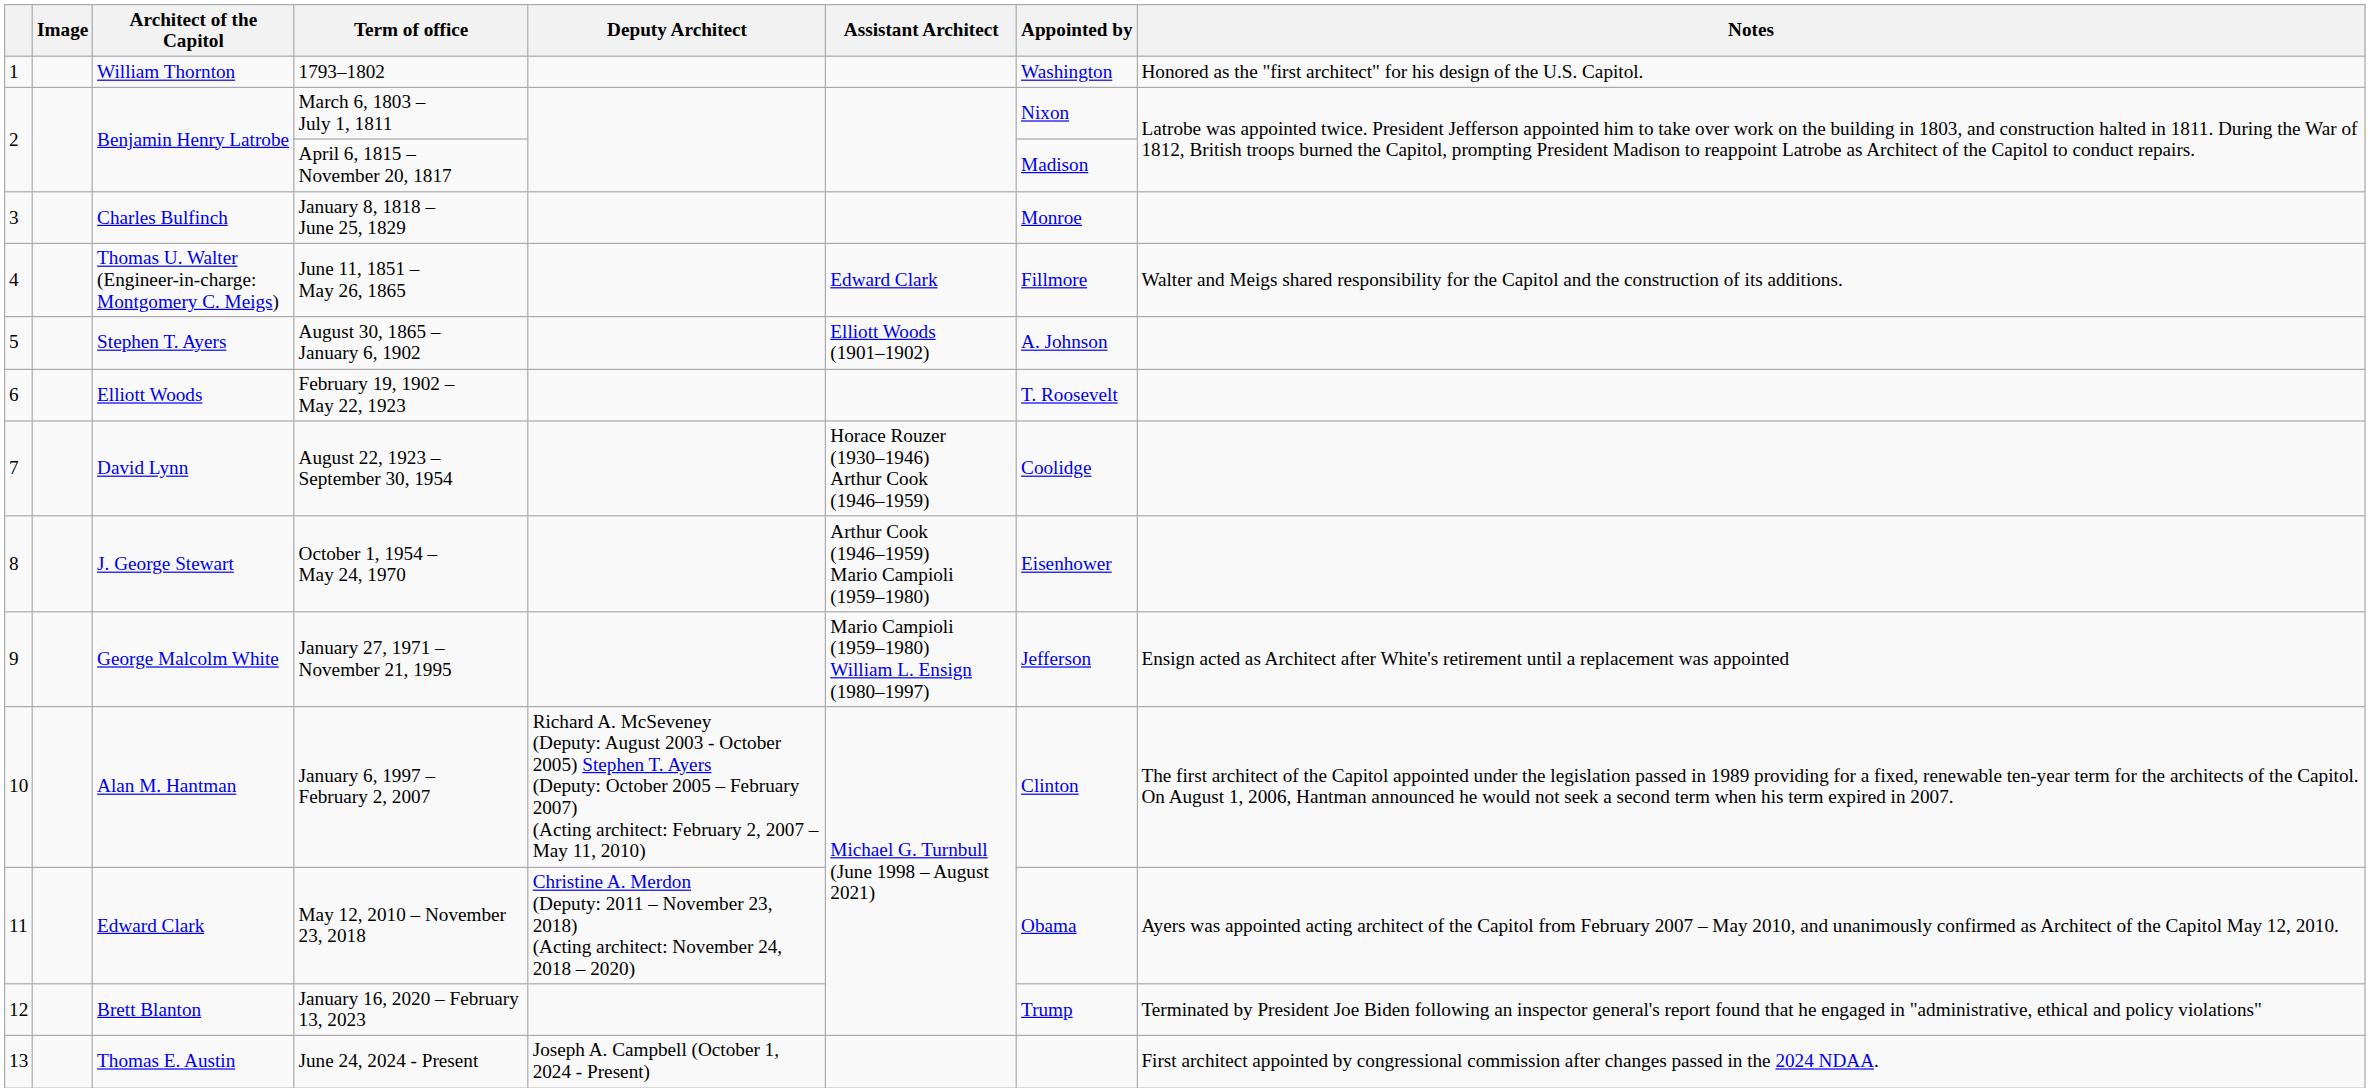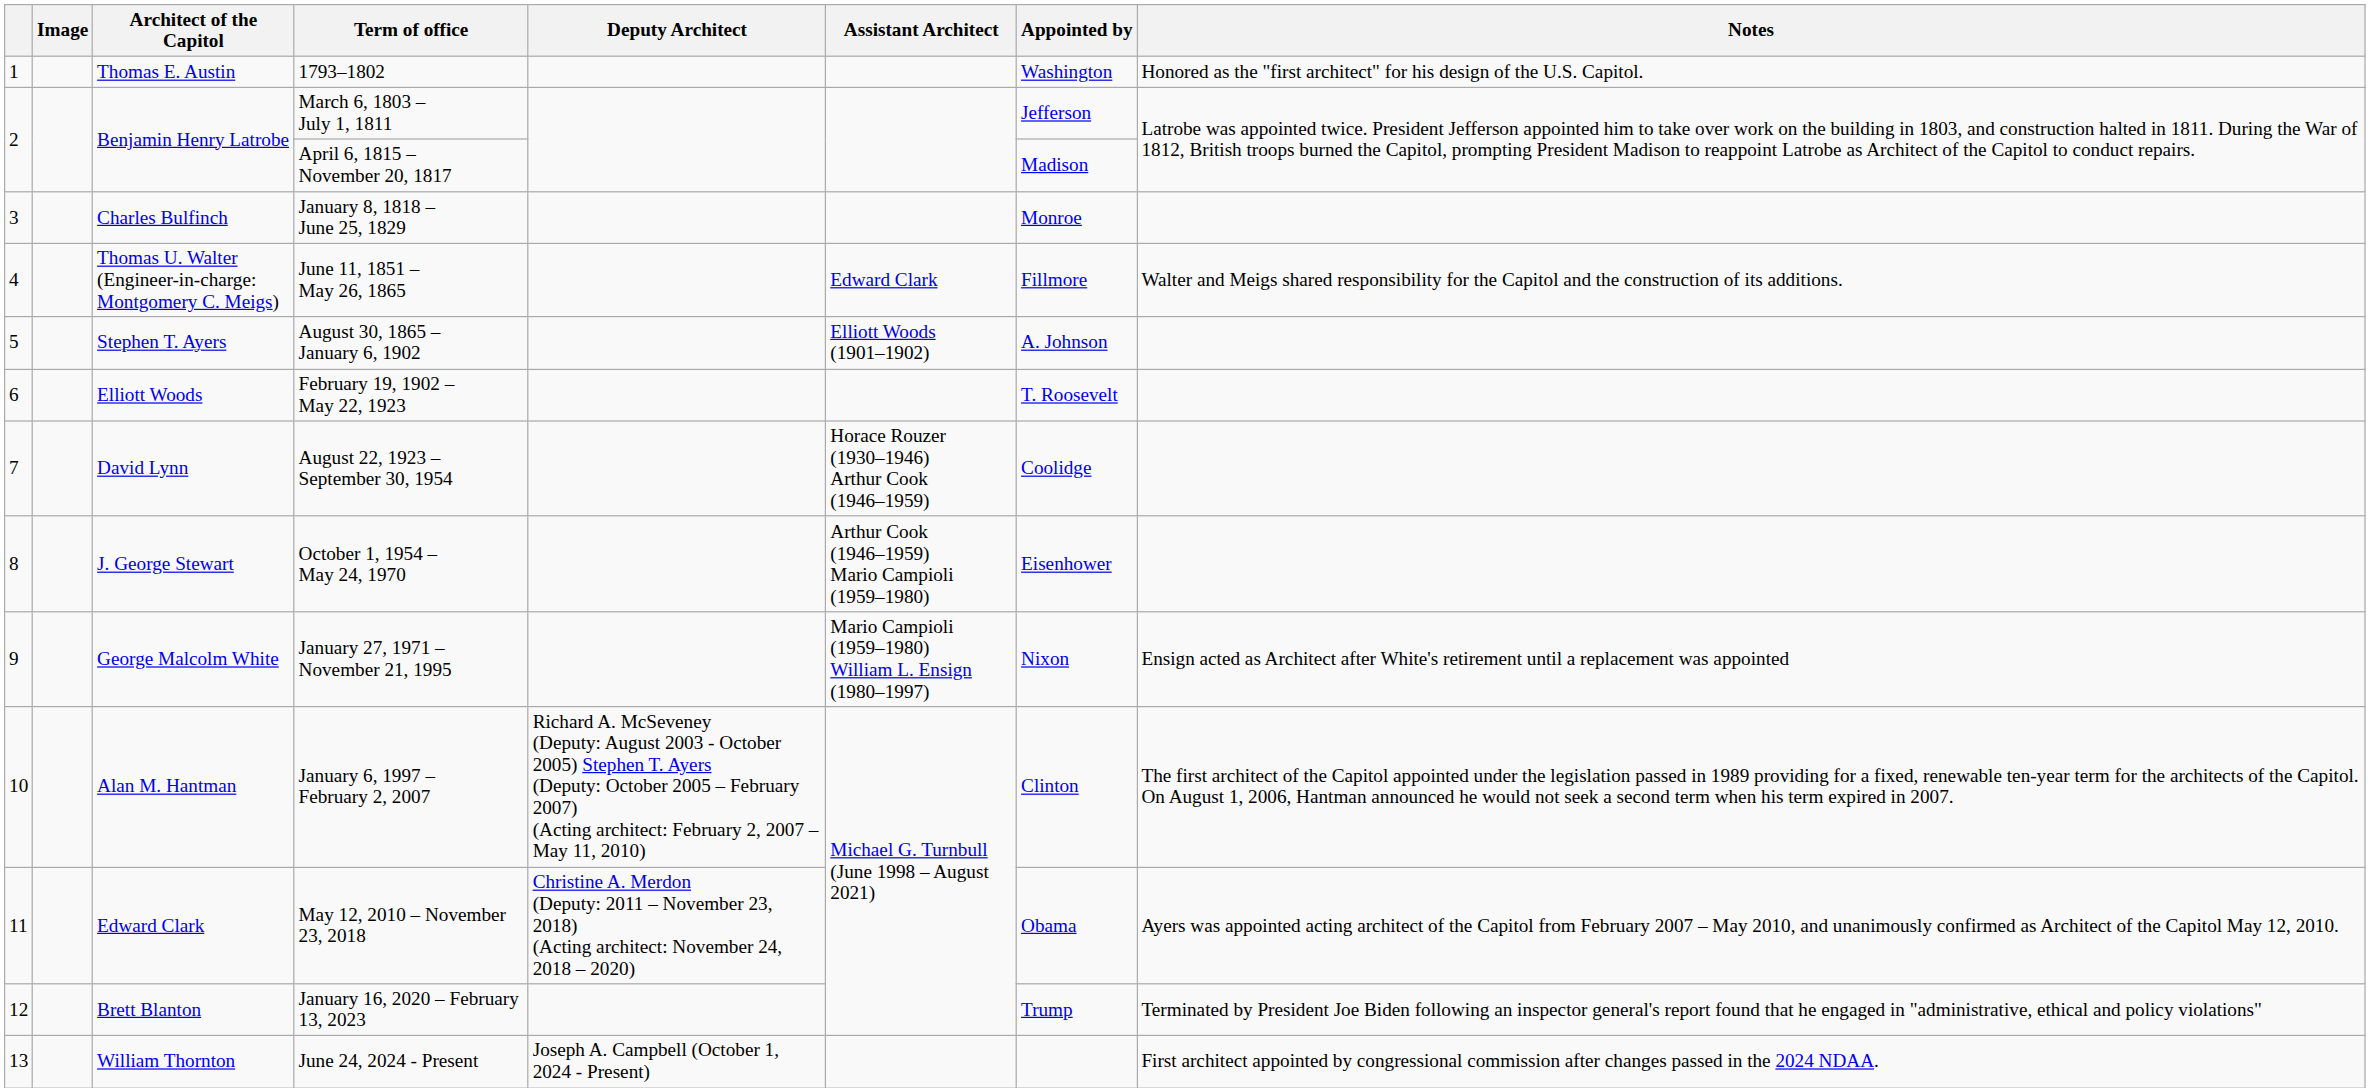(166, 71) William Thornton -> (166, 71) Thomas E. Austin
(1045, 113) Nixon -> (1056, 113) Jefferson
(1056, 659) Jefferson -> (1045, 659) Nixon
(166, 1061) Thomas E. Austin -> (166, 1061) William Thornton
